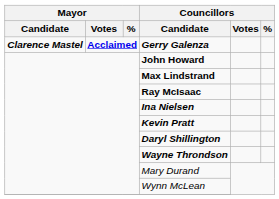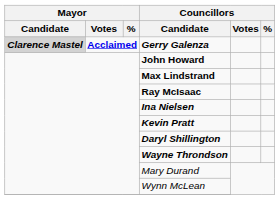(45, 44) no background -> (45, 44) lightgrey background
